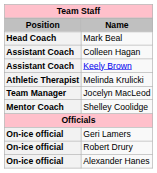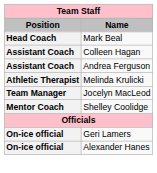- row: (108, 66)
+ row: (117, 66)
- row: (108, 148)
